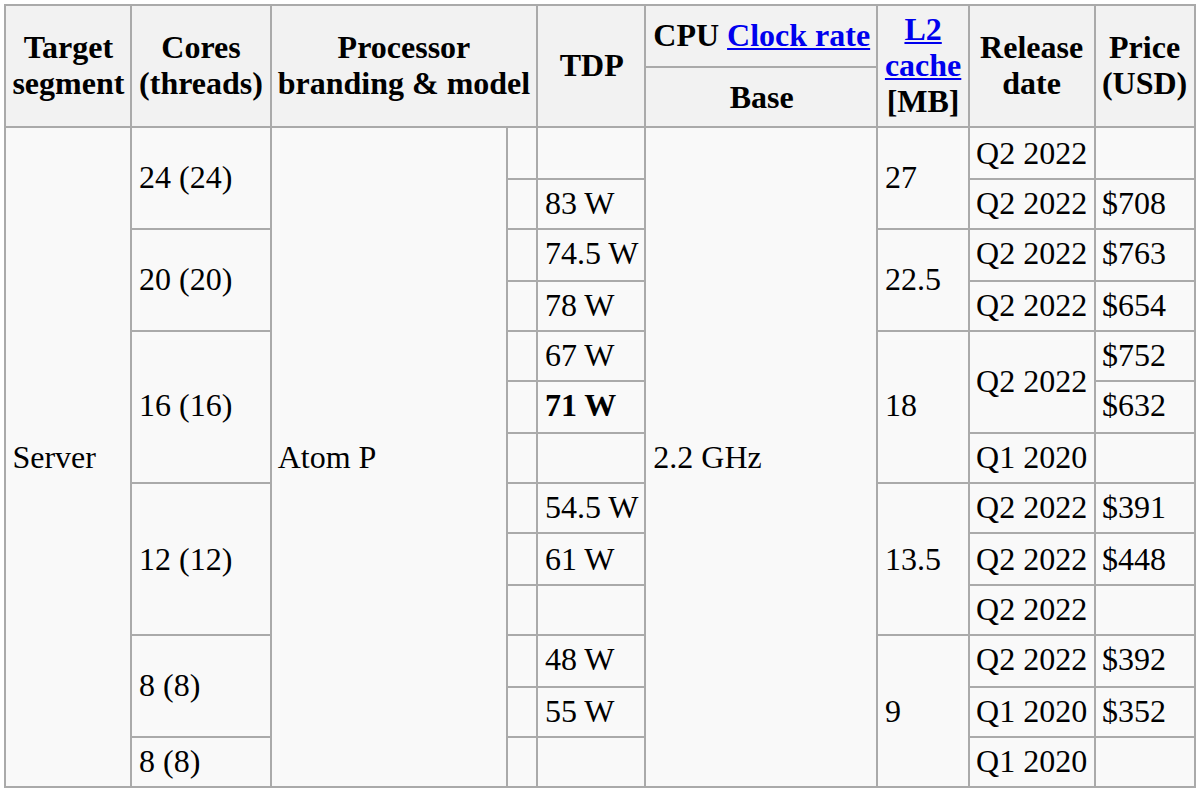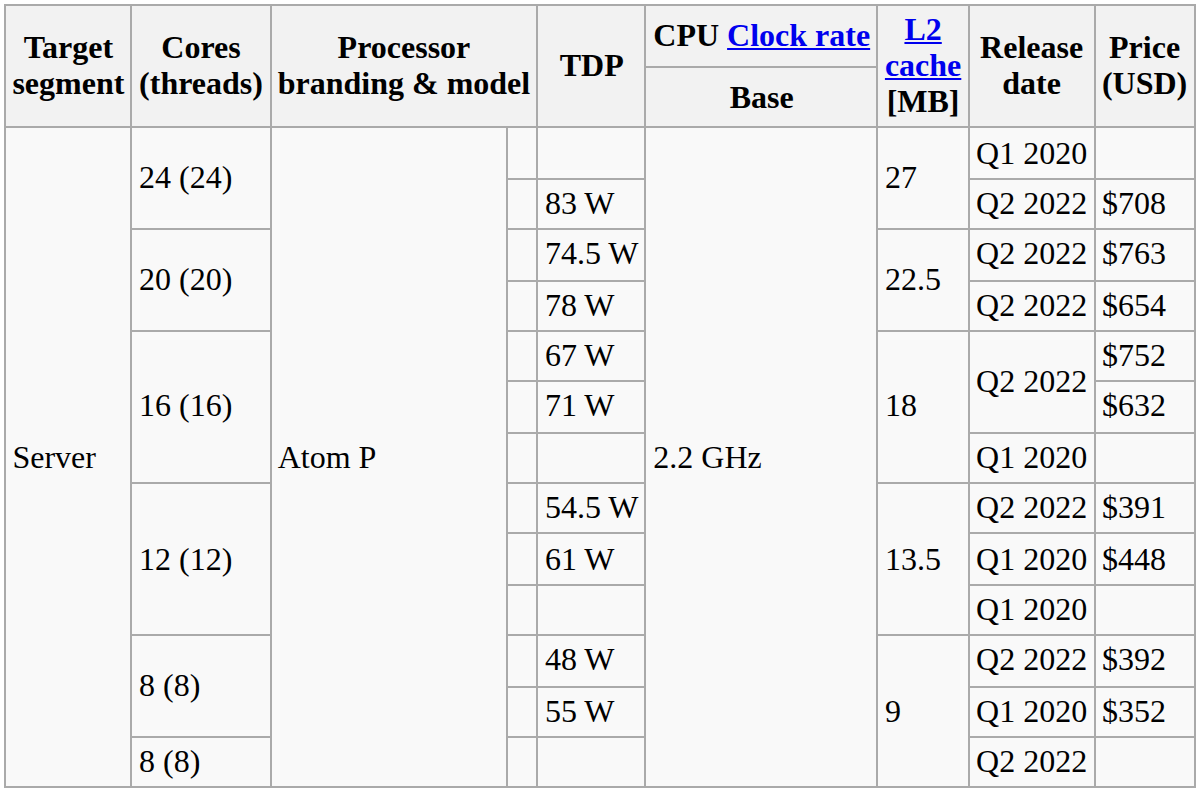(1032, 152) Q2 2022 -> (1032, 152) Q1 2020
(581, 406) bold -> (580, 406) normal
(1032, 558) Q2 2022 -> (1032, 558) Q1 2020
(1032, 609) Q2 2022 -> (1032, 609) Q1 2020
(1032, 761) Q1 2020 -> (1032, 761) Q2 2022
